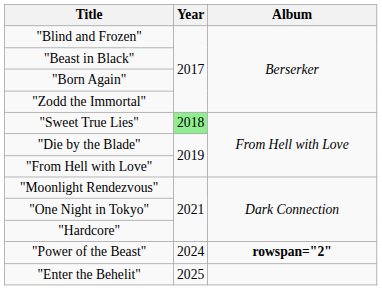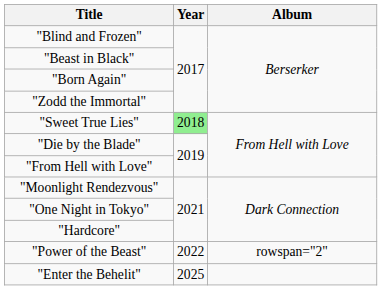(191, 252) 2024 -> (191, 252) 2022
(292, 252) bold -> (292, 252) normal
